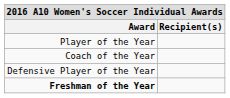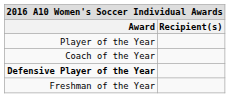(81, 70) normal -> (81, 70) bold
(102, 85) bold -> (102, 85) normal
